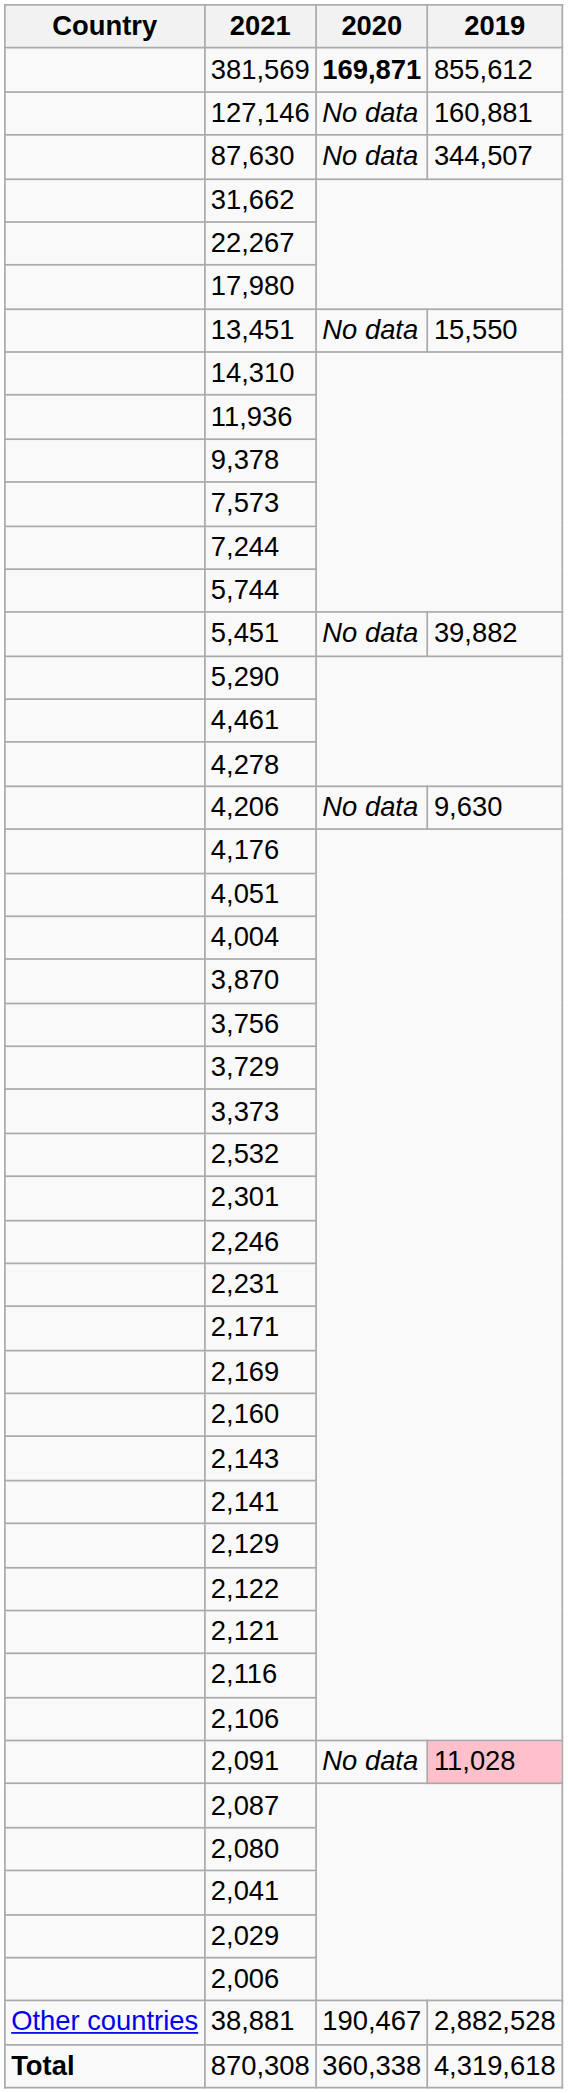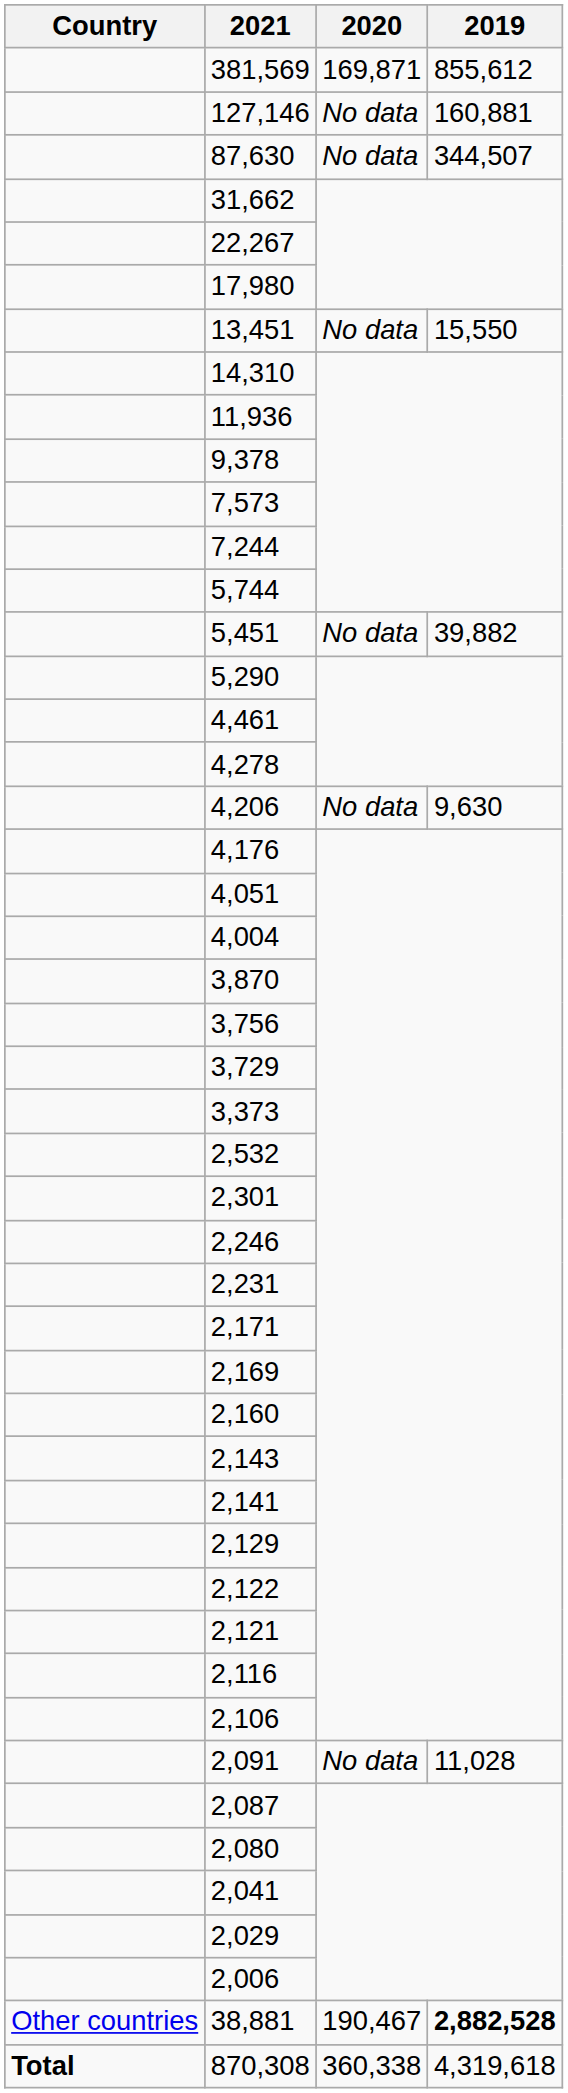(372, 69) bold -> (372, 69) normal
(475, 1761) pink background -> (475, 1761) no background
(495, 2022) normal -> (495, 2022) bold
